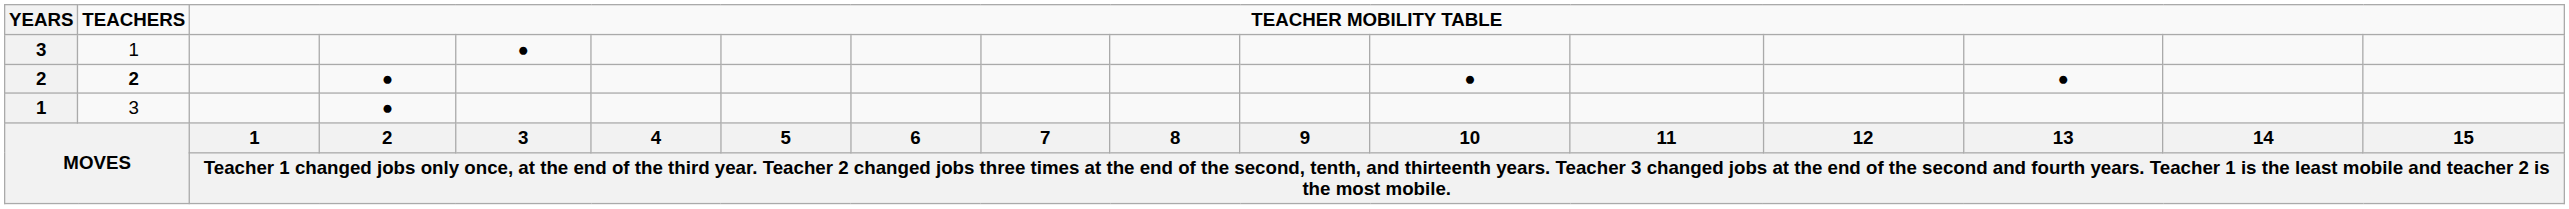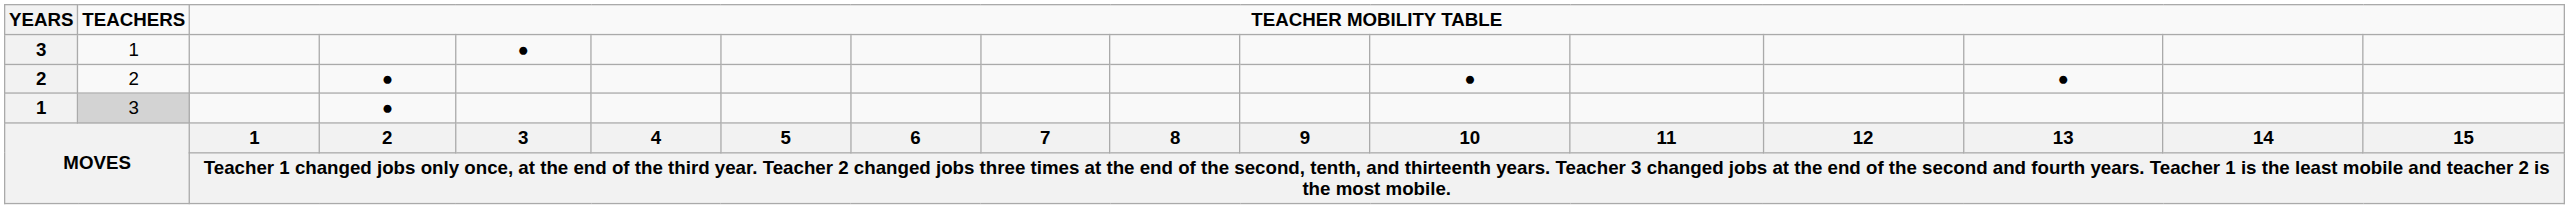(134, 79) bold -> (134, 79) normal
(134, 109) no background -> (134, 109) lightgrey background
